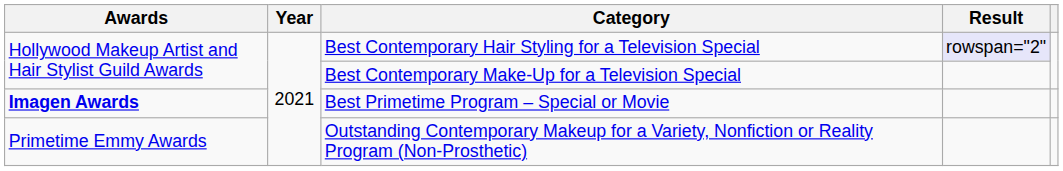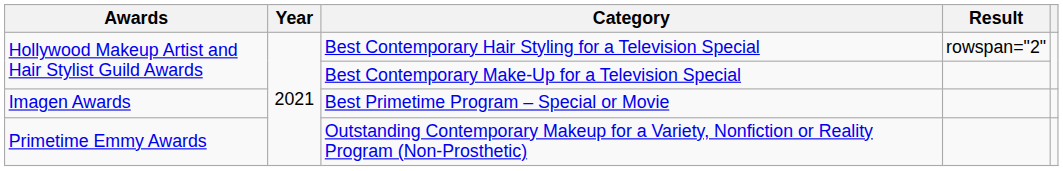(996, 46) lavender background -> (996, 46) no background
(74, 103) bold -> (70, 103) normal
